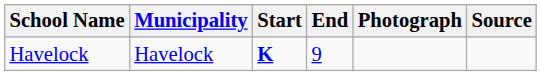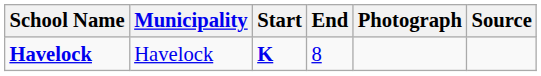(49, 53) normal -> (51, 53) bold
(317, 53) 9 -> (317, 53) 8
